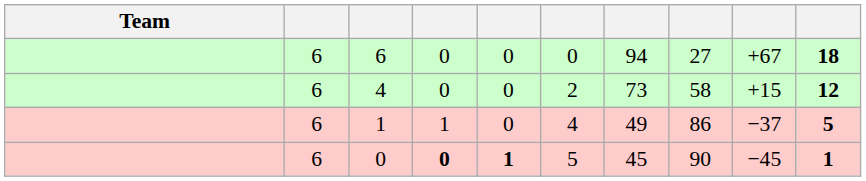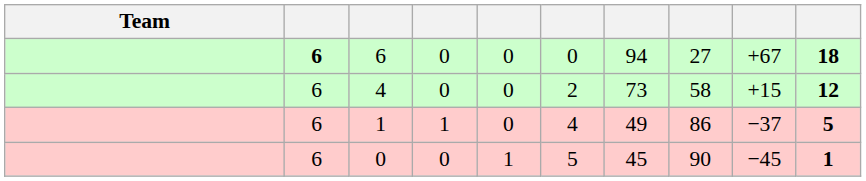(317, 55) normal -> (317, 55) bold
(445, 158) bold -> (445, 158) normal
(508, 158) bold -> (508, 158) normal
